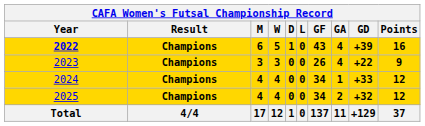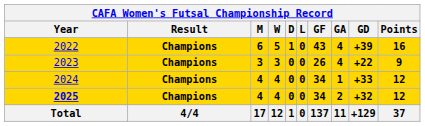(66, 46) bold -> (66, 46) normal
(66, 96) normal -> (66, 96) bold
